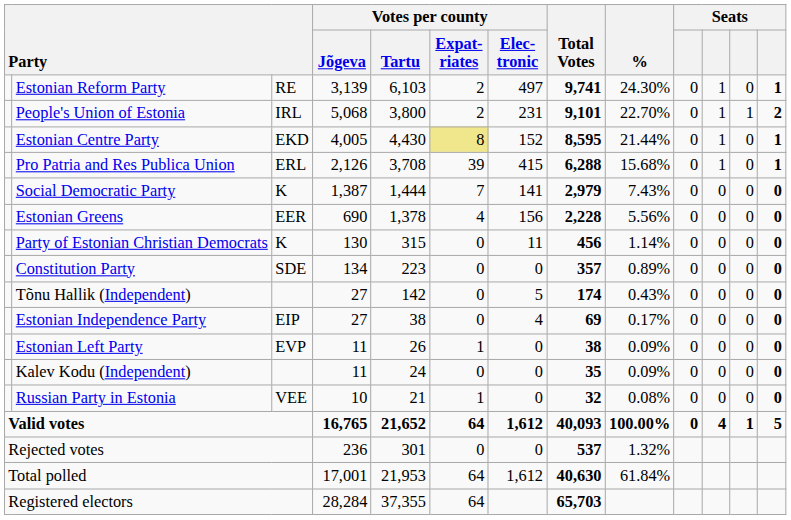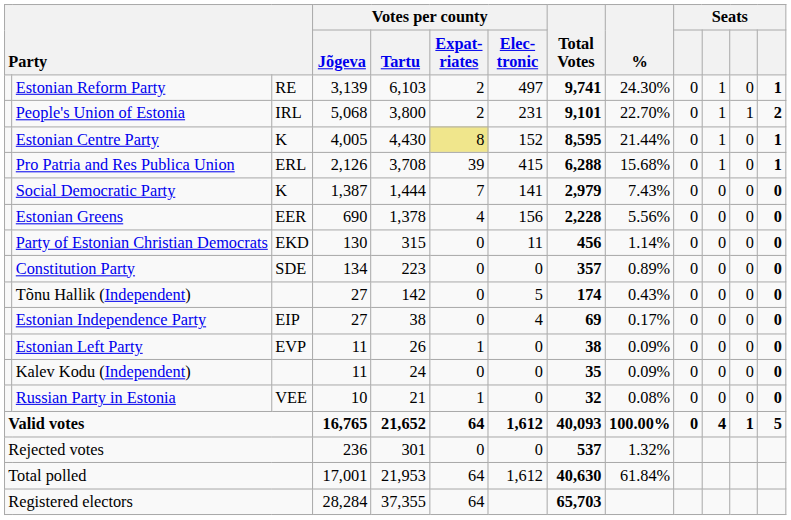(292, 139) EKD -> (281, 139) K
(281, 242) K -> (292, 242) EKD
